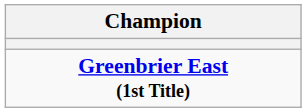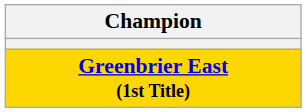(153, 77) no background -> (153, 77) gold background
